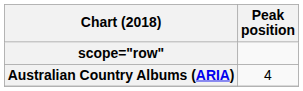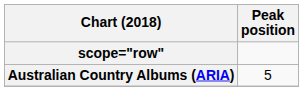(268, 75) 4 -> (268, 75) 5
